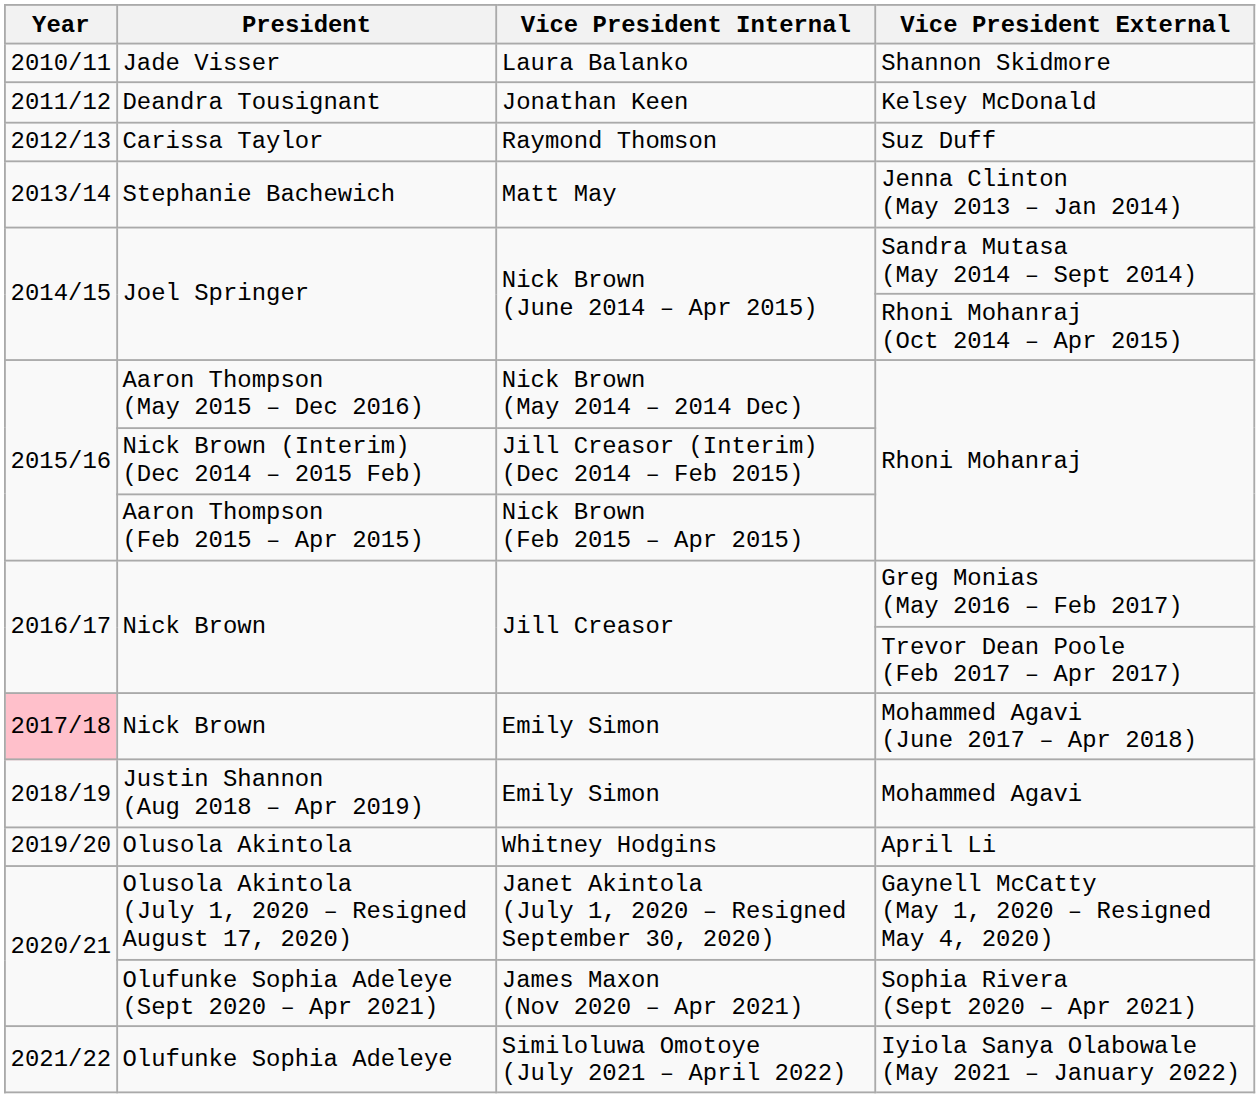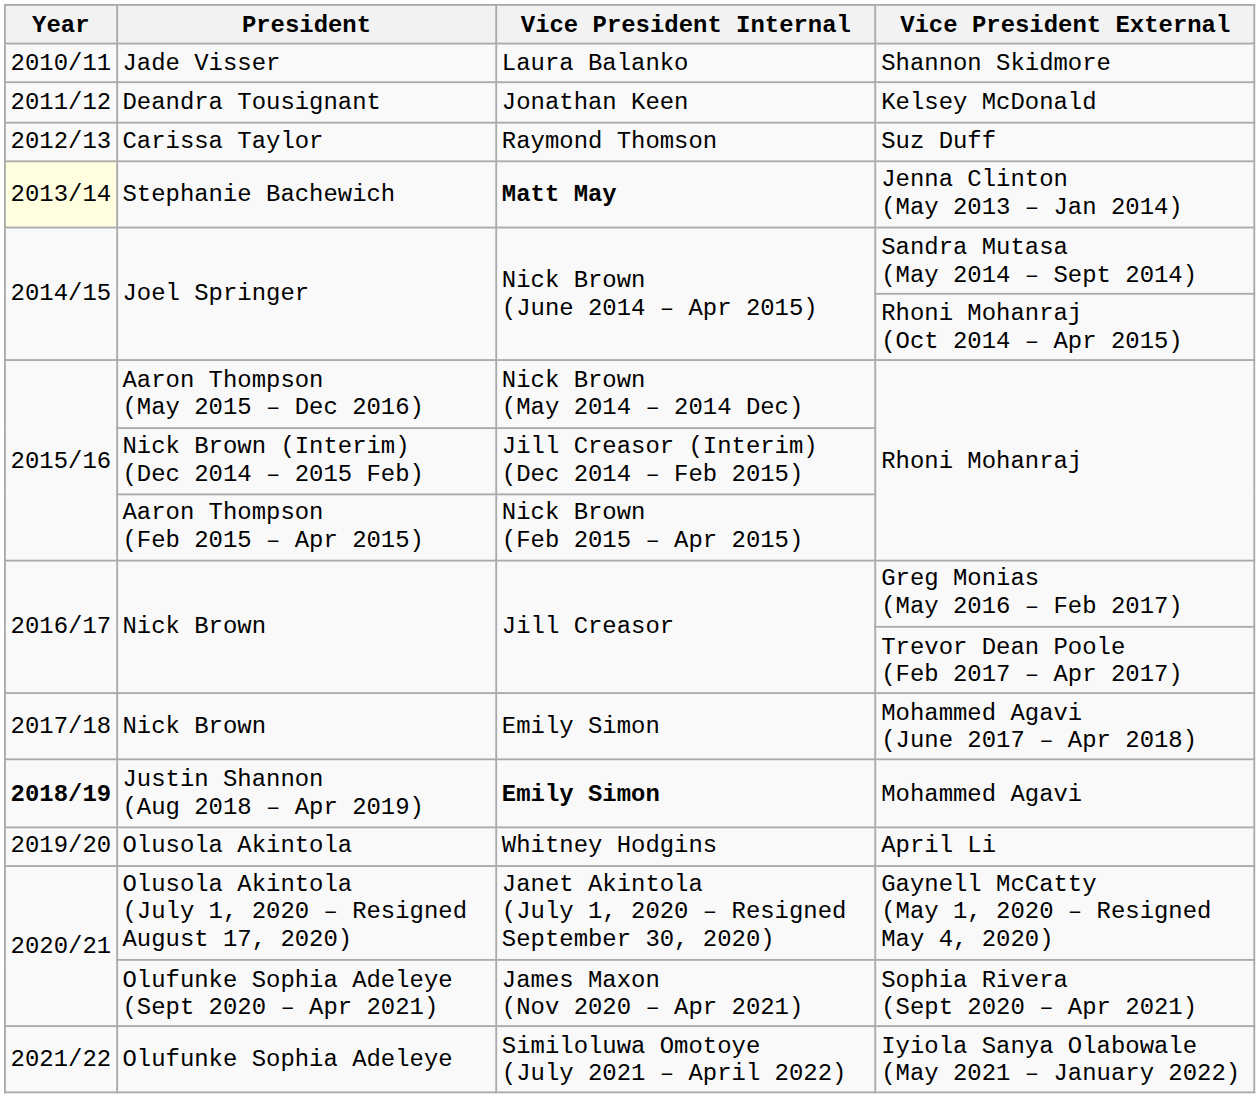(61, 194) no background -> (61, 194) lightyellow background
(559, 194) normal -> (559, 194) bold
(61, 727) pink background -> (61, 727) no background
(61, 793) normal -> (61, 793) bold
(581, 793) normal -> (581, 793) bold
